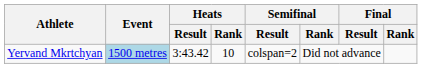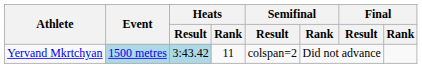(191, 54) no background -> (191, 54) lightblue background
(228, 54) 10 -> (228, 54) 11
